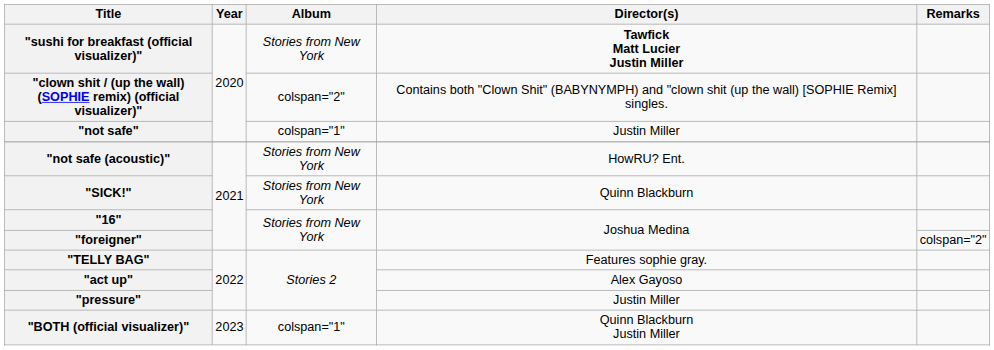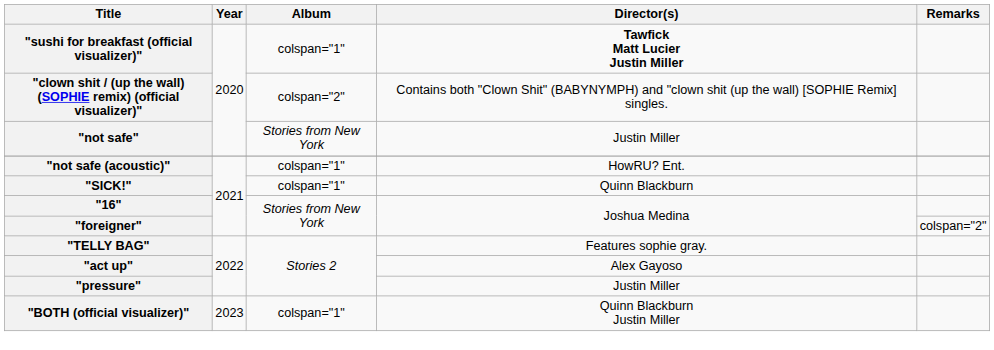(311, 48) Stories from New York -> (311, 48) colspan="1"
(311, 131) colspan="1" -> (311, 138) Stories from New York
(311, 158) Stories from New York -> (311, 165) colspan="1"
(311, 192) Stories from New York -> (311, 185) colspan="1"
